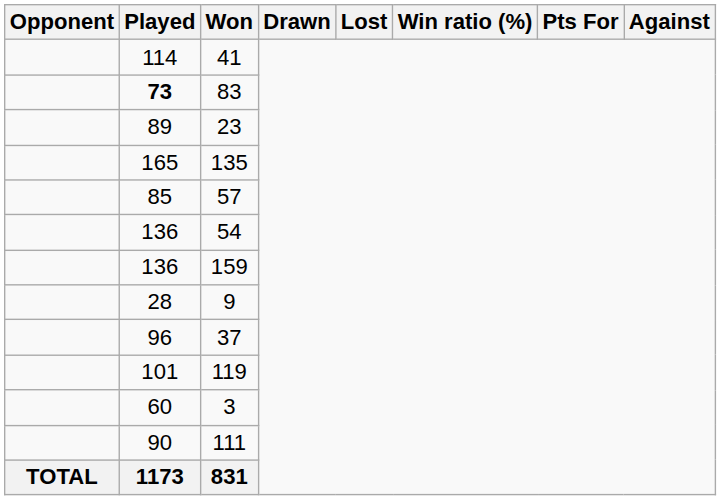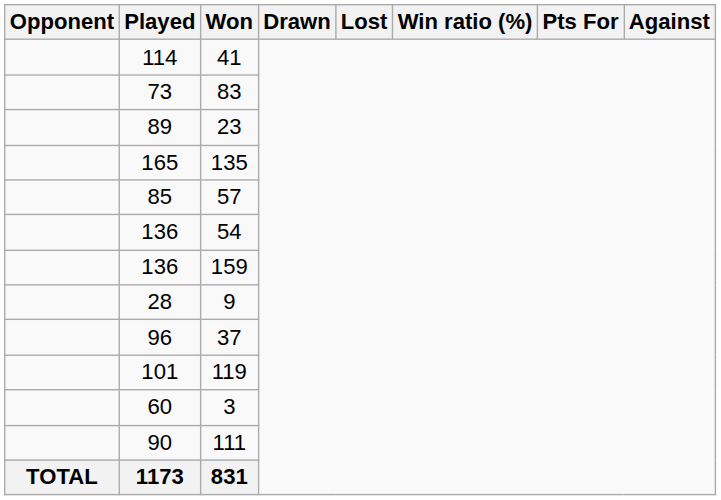(160, 92) bold -> (160, 92) normal
